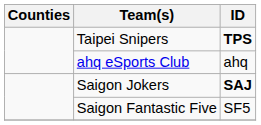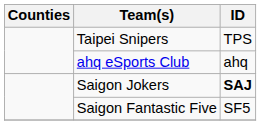(238, 39) bold -> (238, 39) normal
